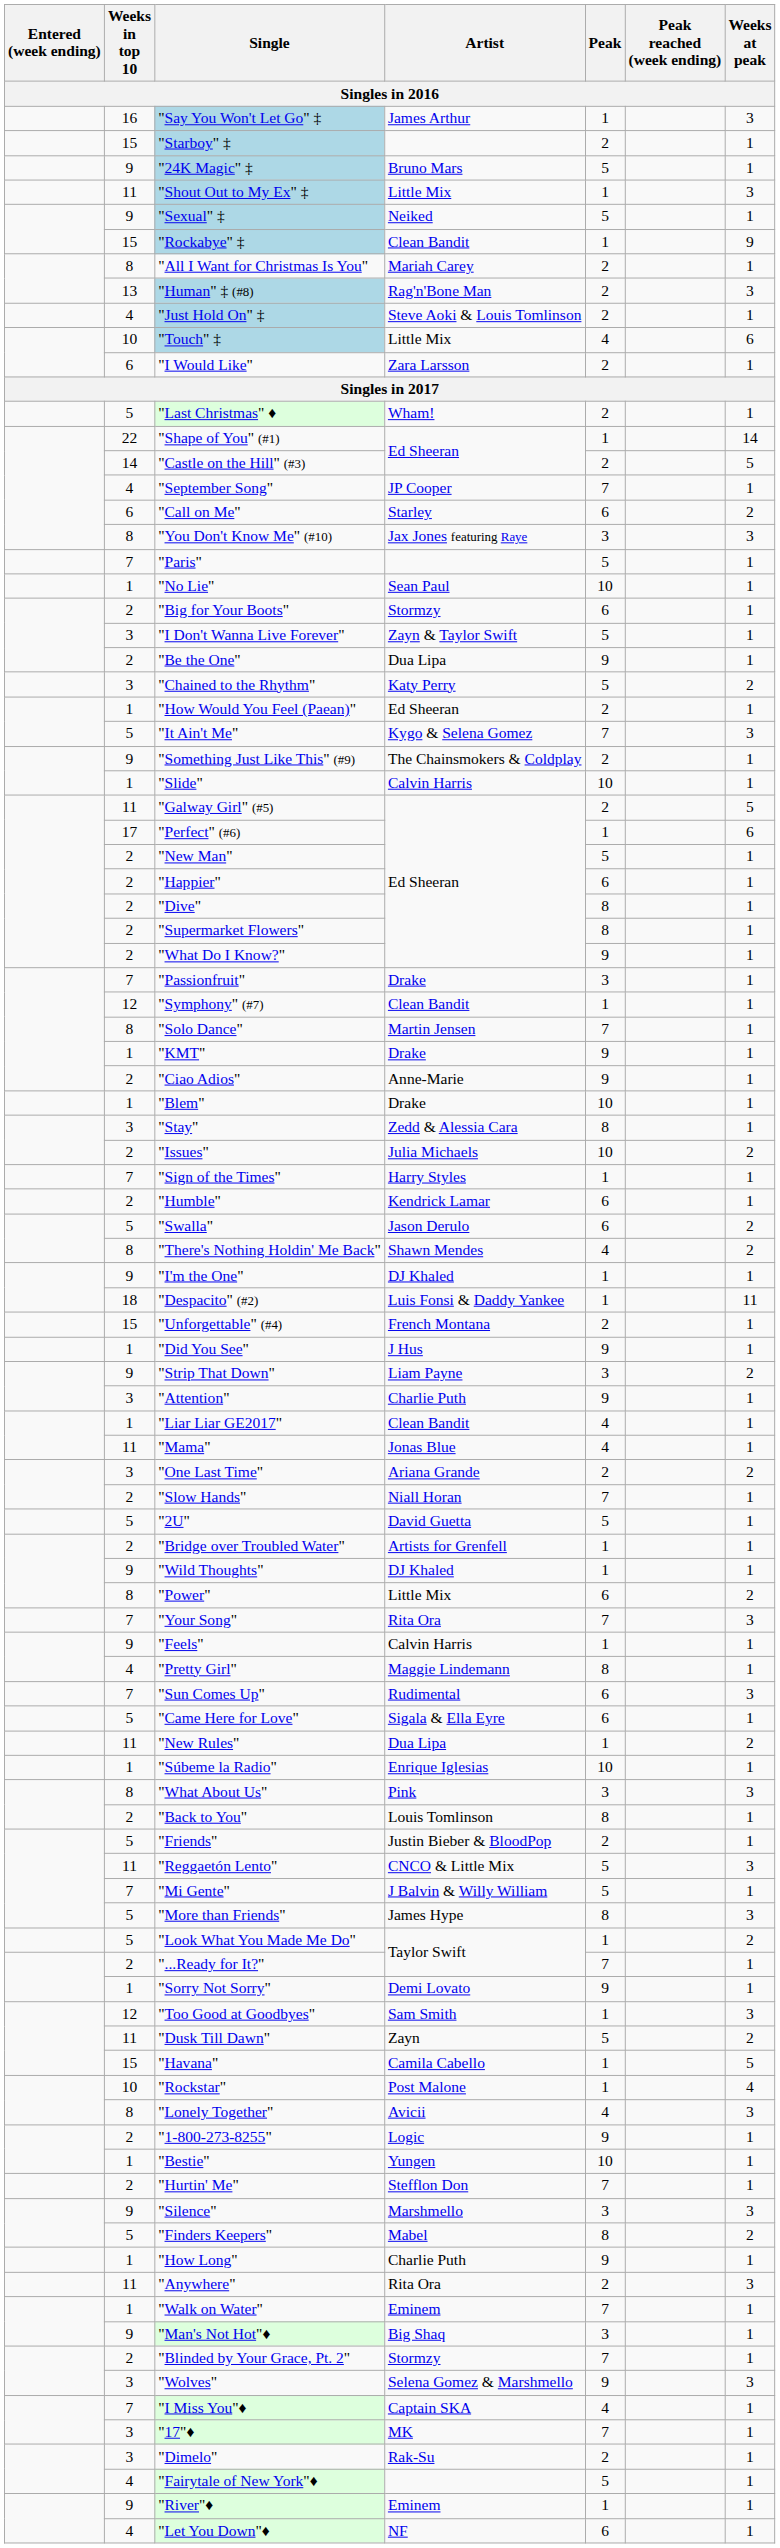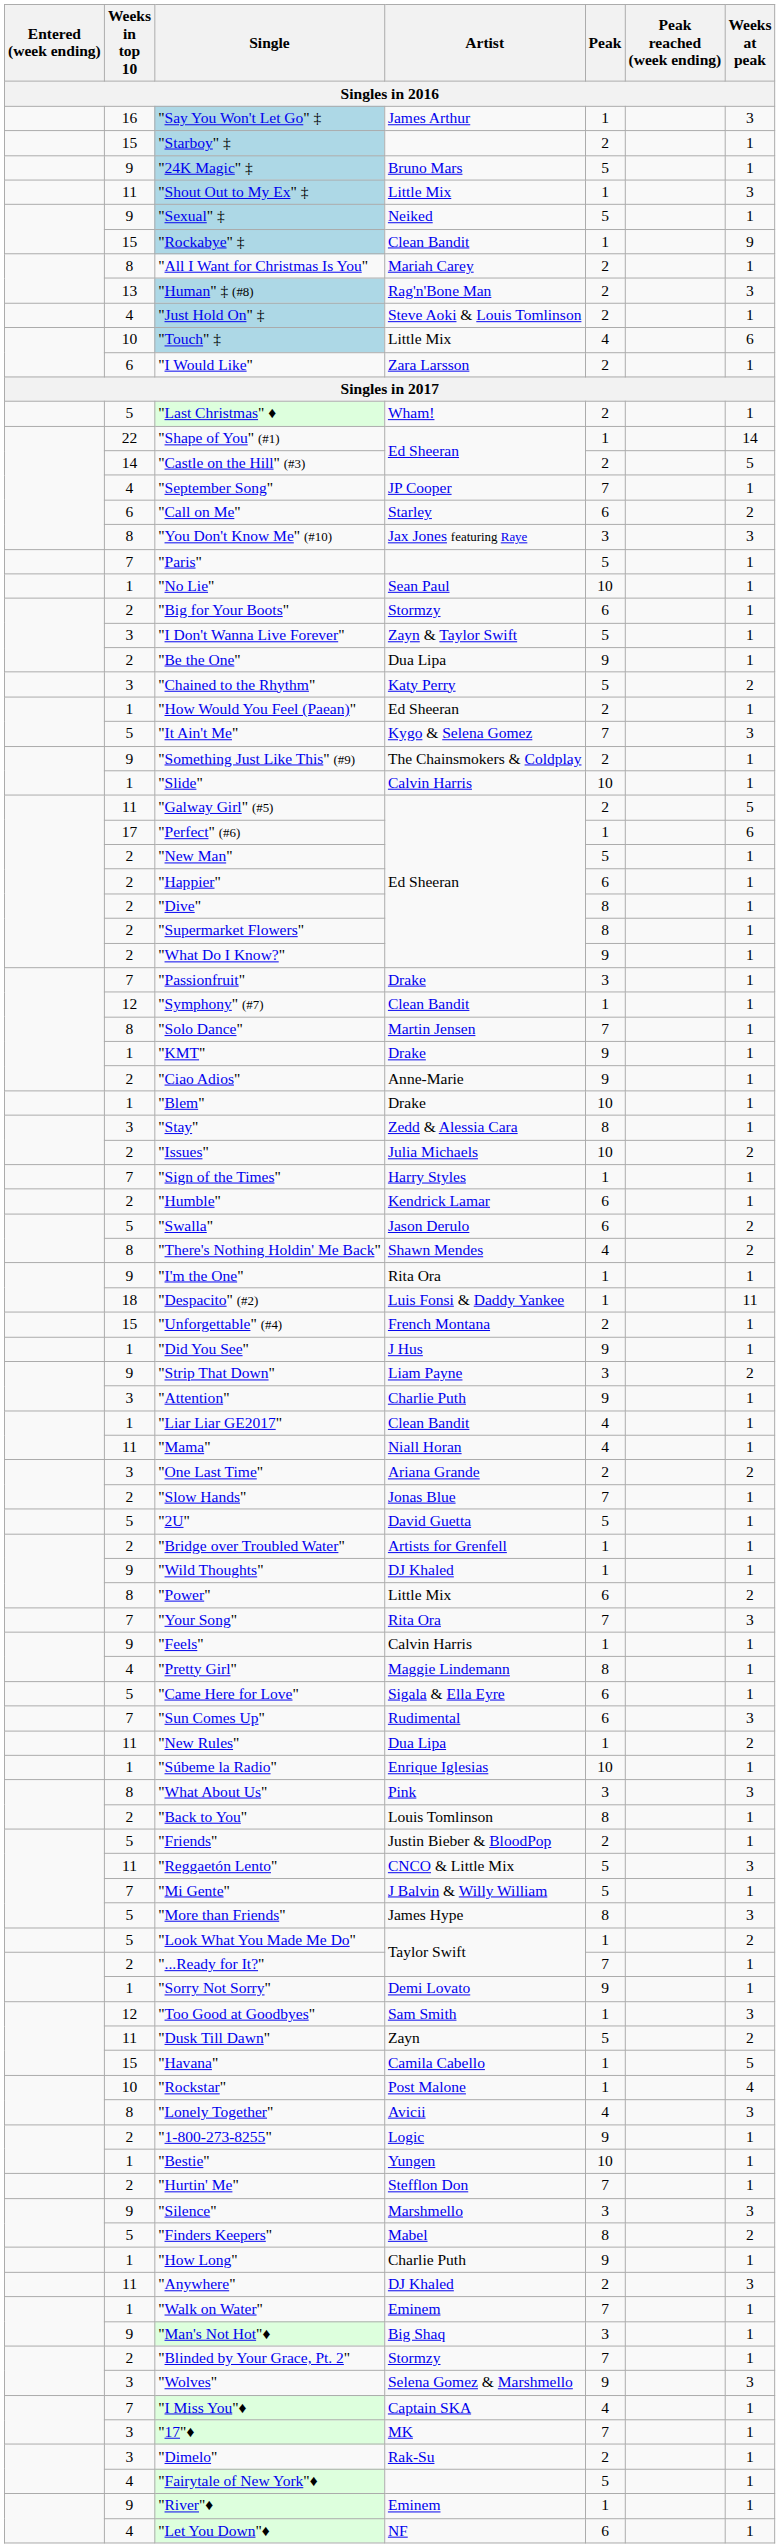(421, 1275) DJ Khaled -> (414, 1275) Rita Ora
(422, 1447) Jonas Blue -> (425, 1447) Niall Horan
(425, 1496) Niall Horan -> (422, 1496) Jonas Blue
rows swapped: (229, 1718) <-> (212, 1693)
(414, 2284) Rita Ora -> (421, 2284) DJ Khaled
